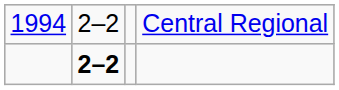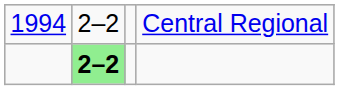(98, 63) no background -> (98, 63) lightgreen background
